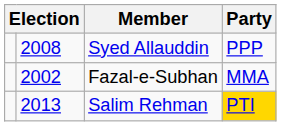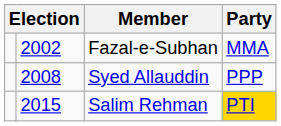rows swapped: (153, 76) <-> (148, 47)
(41, 105) 2013 -> (41, 105) 2015
